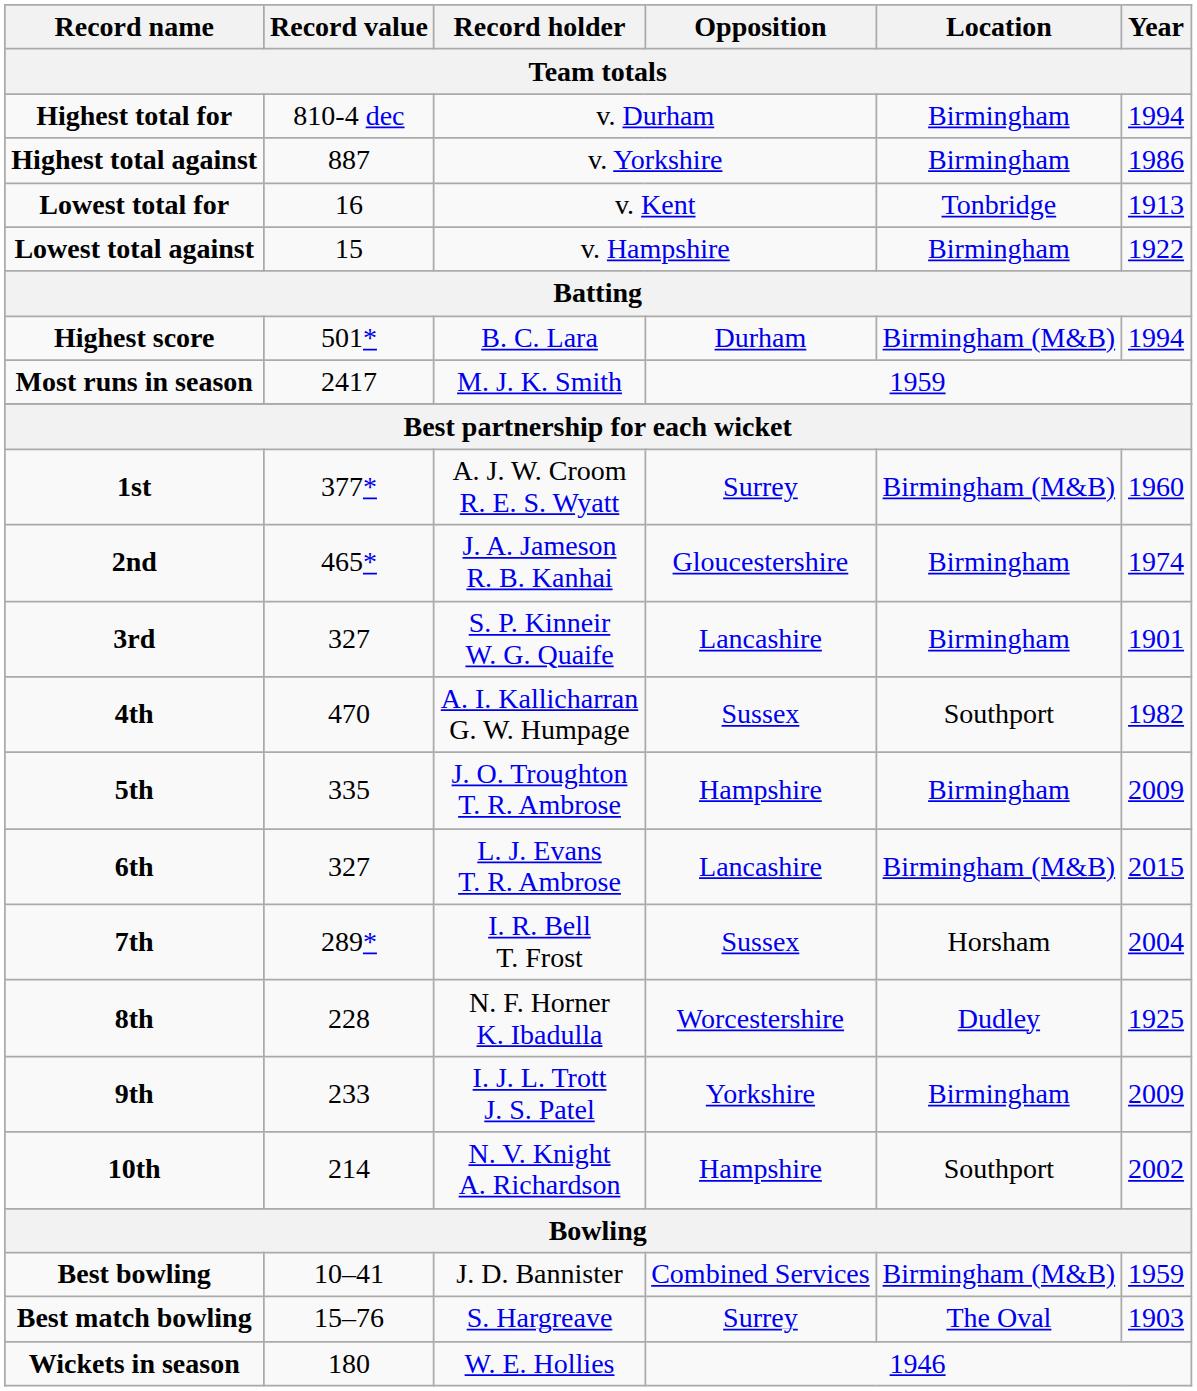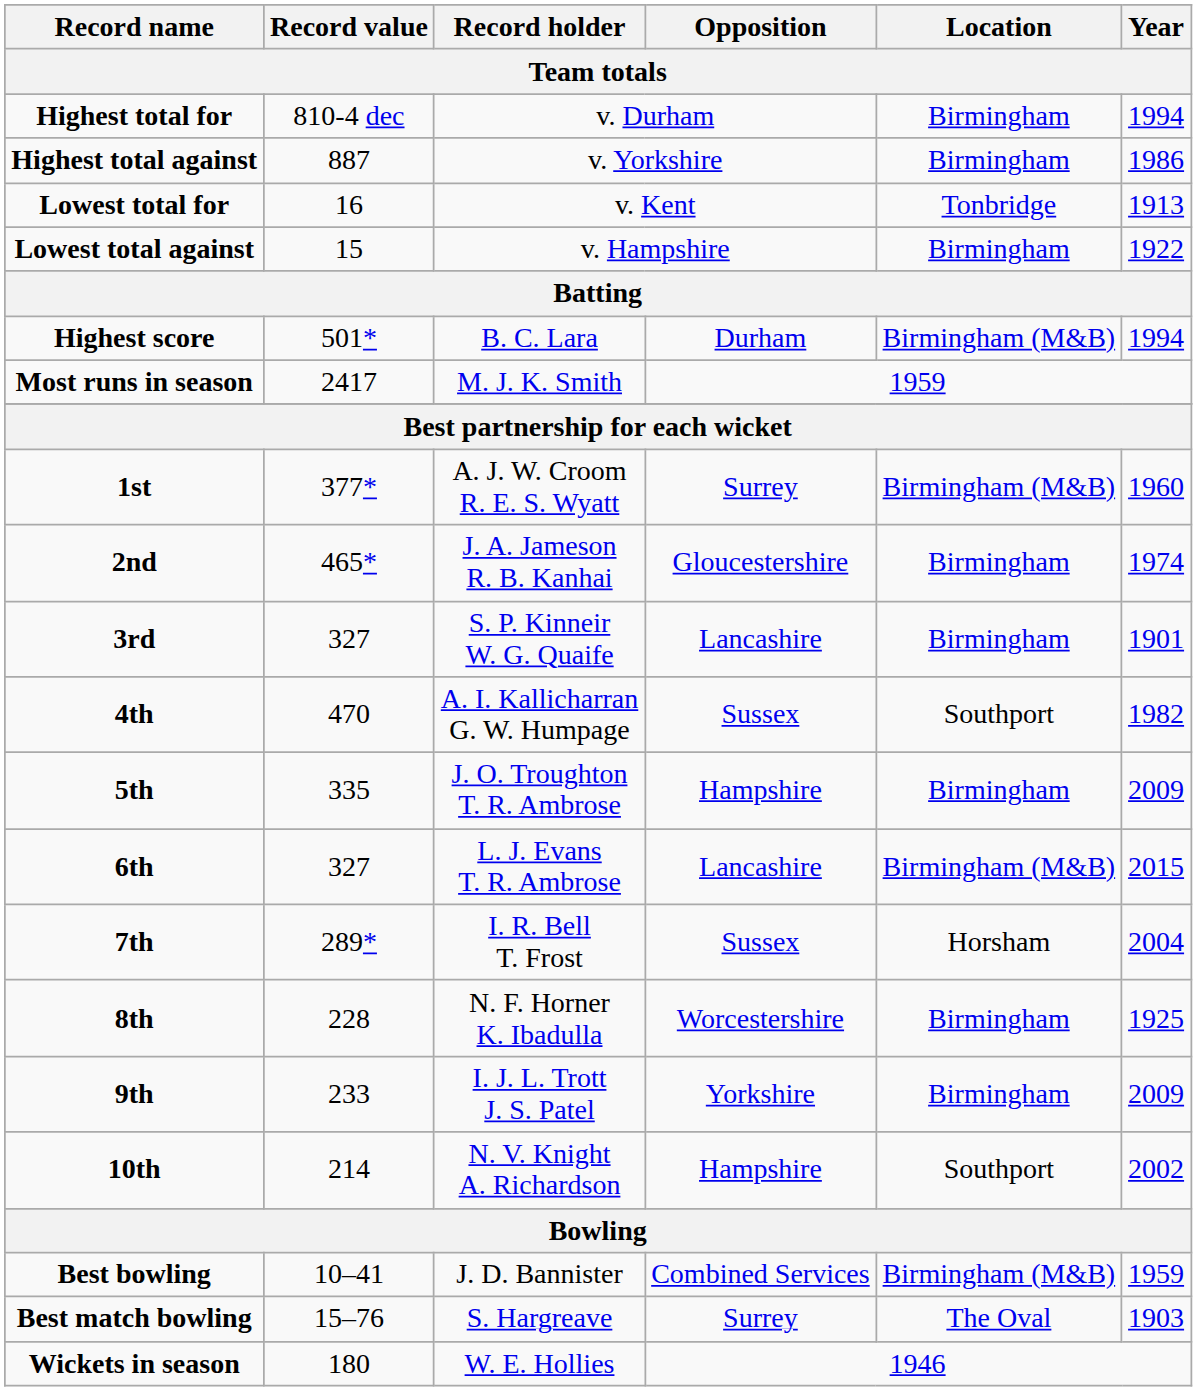(999, 1017) Dudley -> (999, 1017) Birmingham
